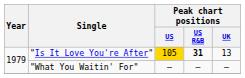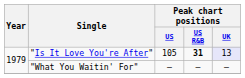(169, 54) gold background -> (169, 54) no background
(226, 54) no background -> (226, 54) lavender background
